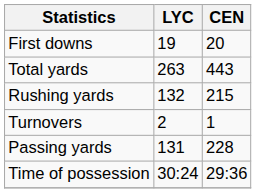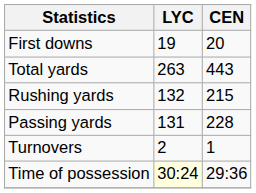rows swapped: (60, 148) <-> (45, 122)
(178, 174) no background -> (178, 174) lightyellow background
